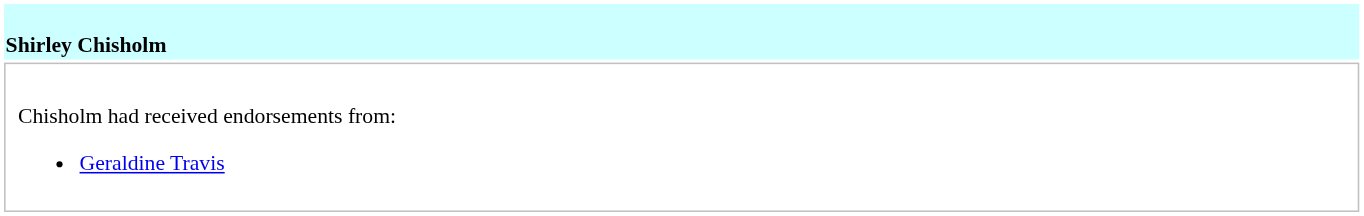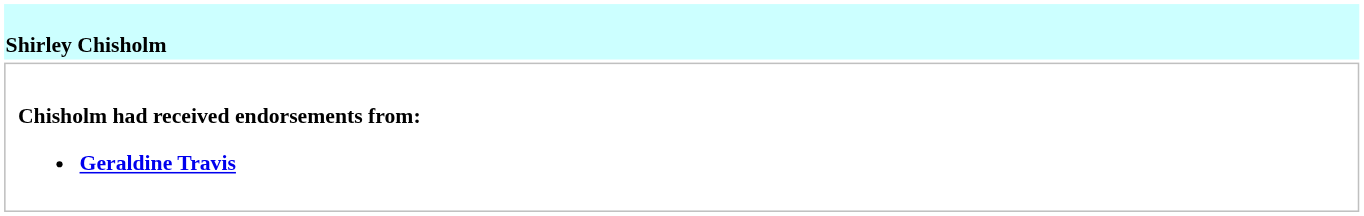(682, 140) normal -> (682, 140) bold
